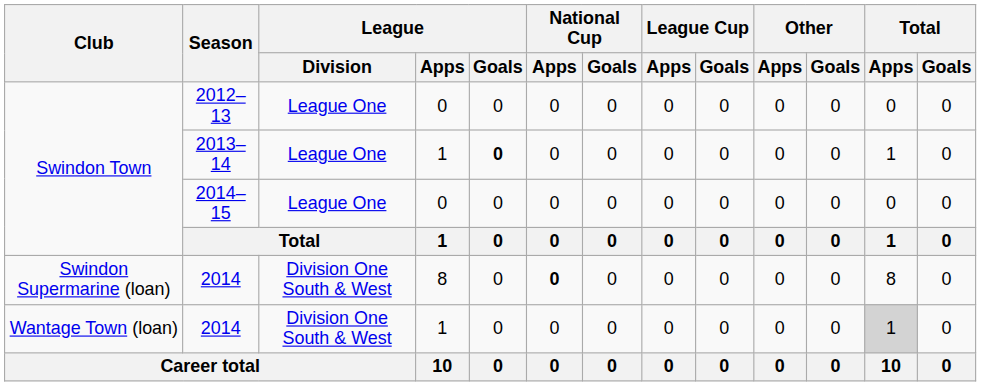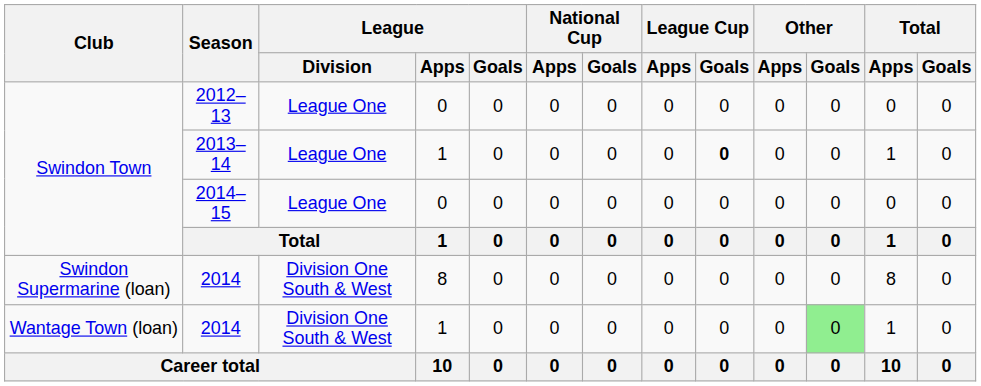(498, 154) bold -> (498, 154) normal
(724, 154) normal -> (724, 154) bold
(554, 279) bold -> (554, 279) normal
(835, 328) no background -> (835, 328) lightgreen background
(891, 328) lightgrey background -> (891, 328) no background
